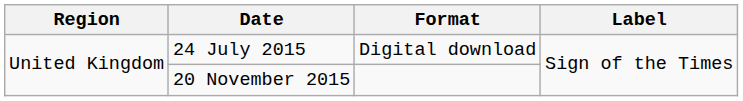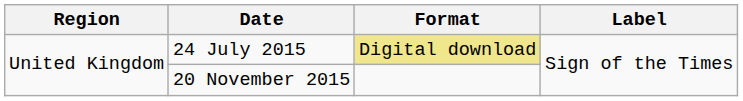(448, 50) no background -> (448, 50) khaki background
